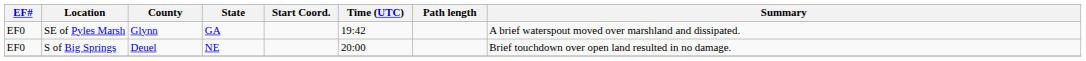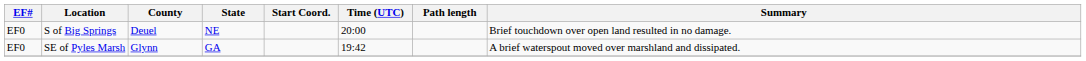rows swapped: (80, 47) <-> (85, 30)
